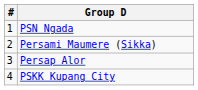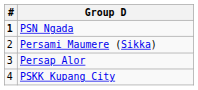(10, 29) normal -> (10, 29) bold
